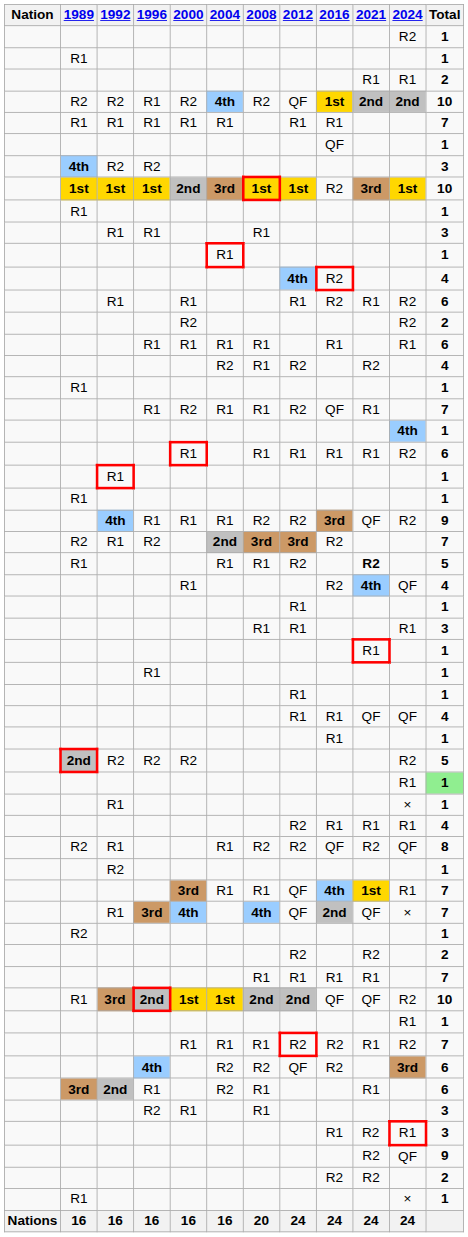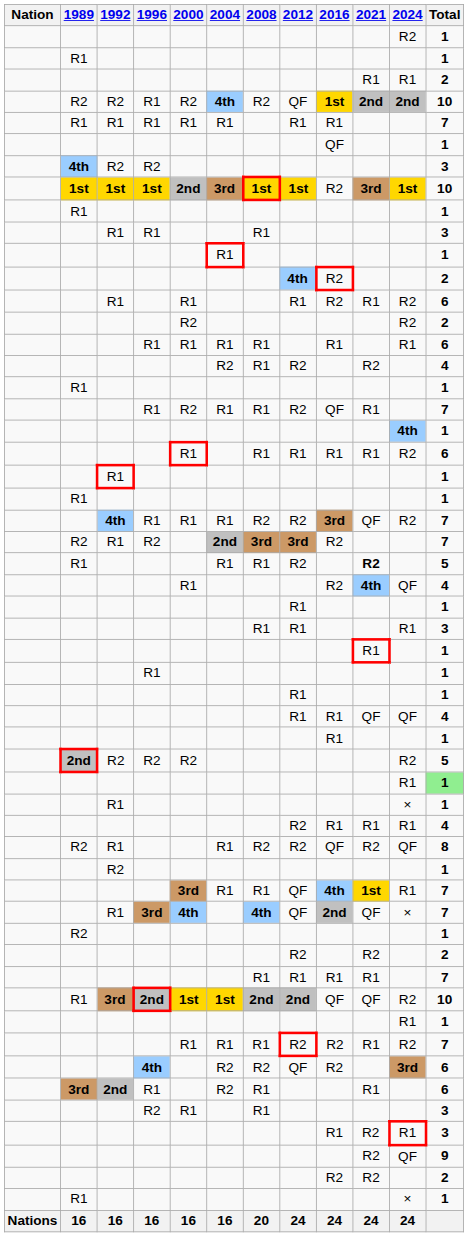(445, 278) 4 -> (445, 278) 2
(445, 520) 9 -> (445, 520) 7
